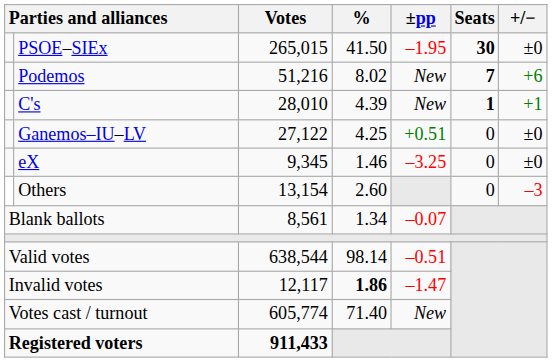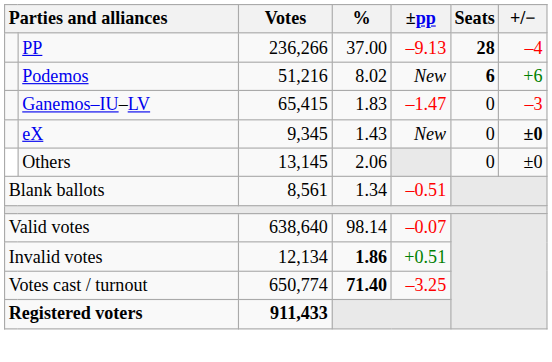- row: (63, 47)
+ row: (32, 47)
(490, 76) 7 -> (490, 76) 6
- row: (29, 104)
(303, 133) 27,122 -> (303, 104) 65,415
(371, 133) 4.25 -> (371, 104) 1.83
(425, 133) +0.51 -> (426, 104) –1.47
(533, 133) ±0 -> (534, 104) –3
(371, 162) 1.46 -> (371, 133) 1.43
(426, 162) –3.25 -> (430, 133) New
(533, 162) normal -> (533, 133) bold
(303, 190) 13,154 -> (303, 162) 13,145
(371, 190) 2.60 -> (371, 162) 2.06
(534, 190) –3 -> (533, 162) ±0
(426, 219) –0.07 -> (426, 190) –0.51
(298, 256) 638,544 -> (298, 227) 638,640
(426, 256) –0.51 -> (426, 227) –0.07
(303, 285) 12,117 -> (303, 256) 12,134
(426, 285) –1.47 -> (425, 256) +0.51
(298, 313) 605,774 -> (298, 285) 650,774
(367, 313) normal -> (367, 285) bold
(430, 313) New -> (426, 285) –3.25
